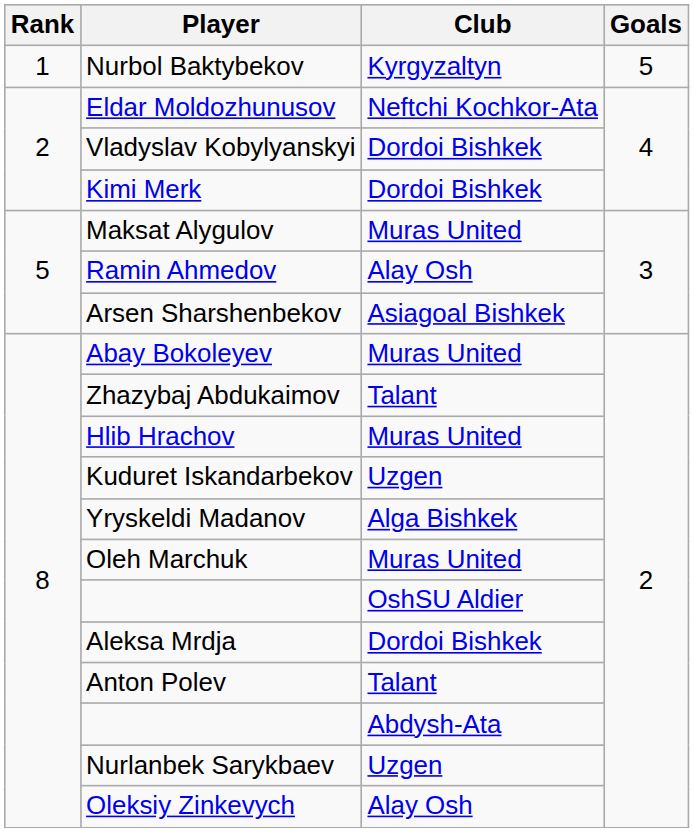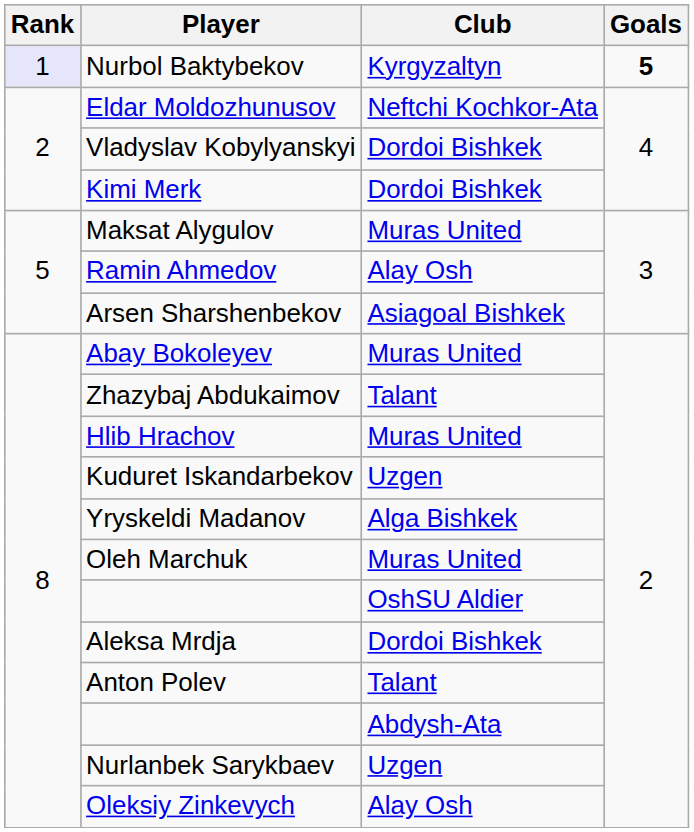(42, 66) no background -> (42, 66) lavender background
(646, 66) normal -> (646, 66) bold
